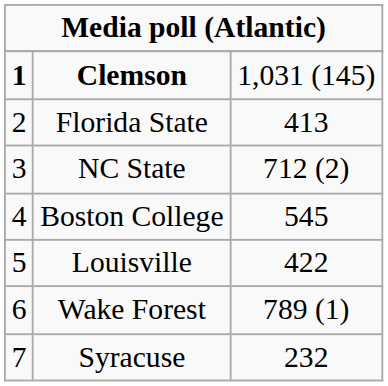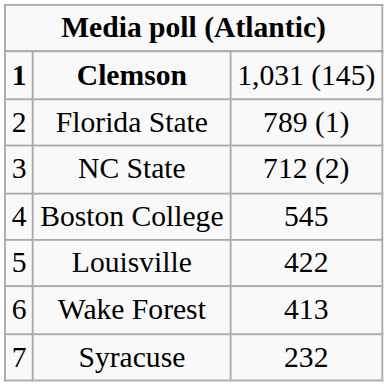(306, 121) 413 -> (306, 121) 789 (1)
(306, 309) 789 (1) -> (306, 309) 413
